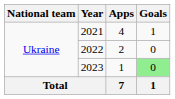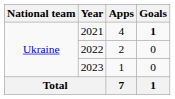(153, 31) normal -> (153, 31) bold
(153, 67) lightgreen background -> (153, 67) no background
